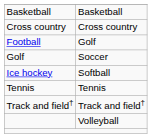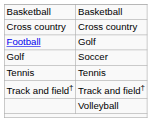- row: (94, 73)
